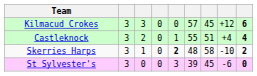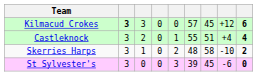(127, 24) normal -> (127, 24) bold
(176, 51) bold -> (176, 51) normal
